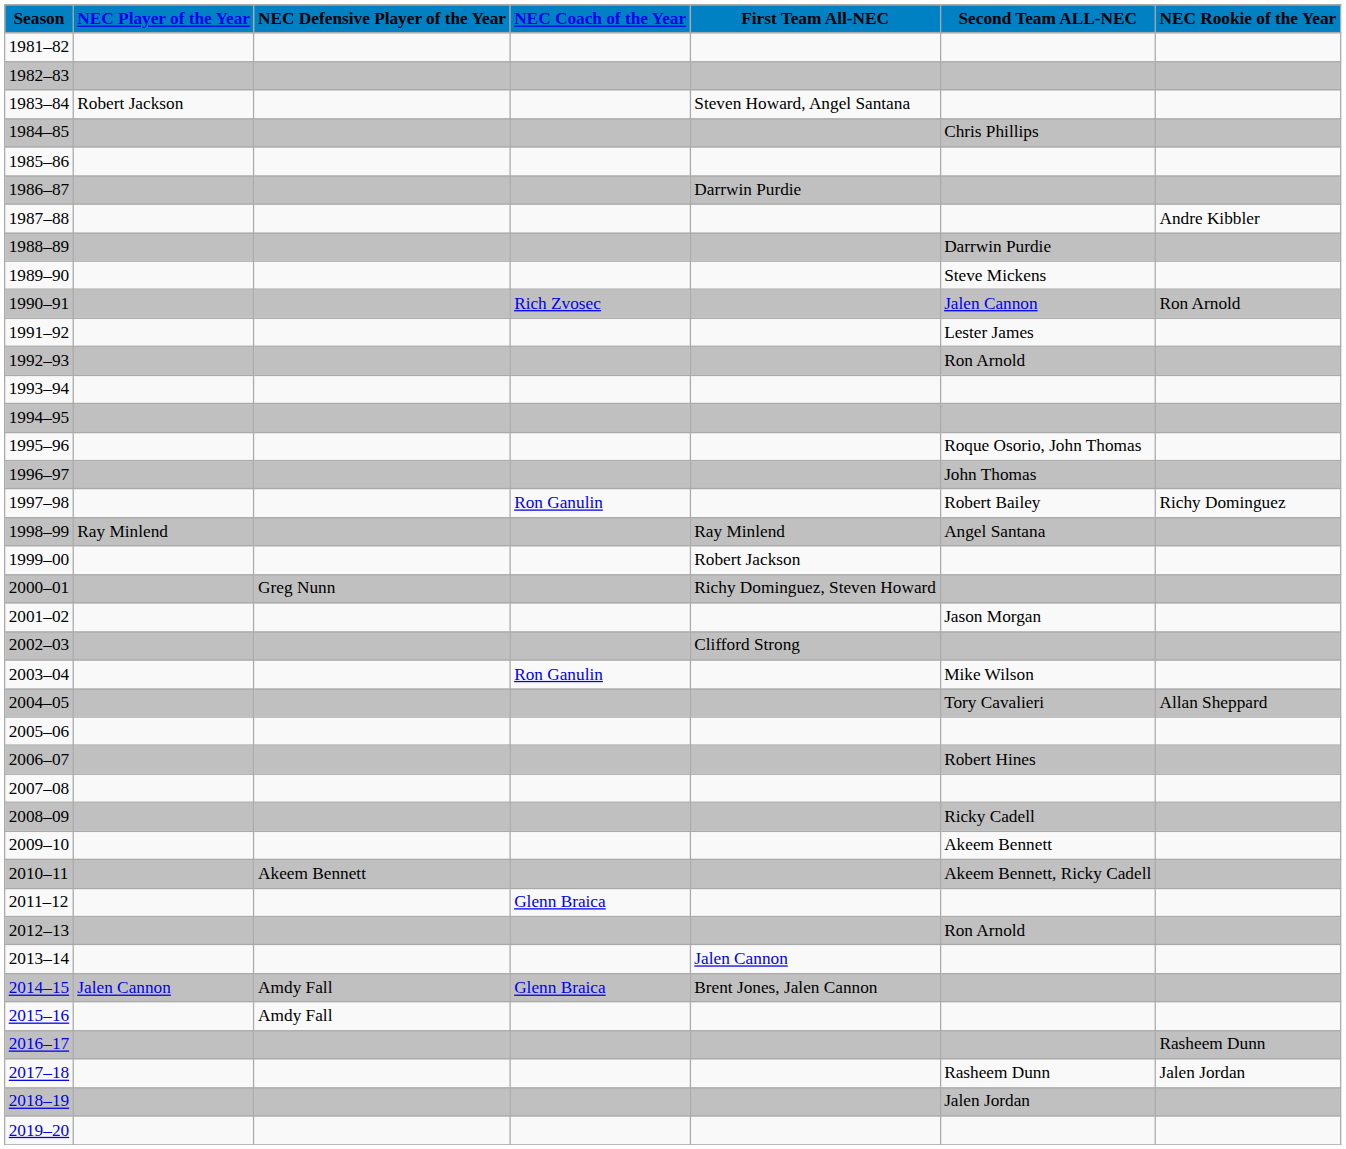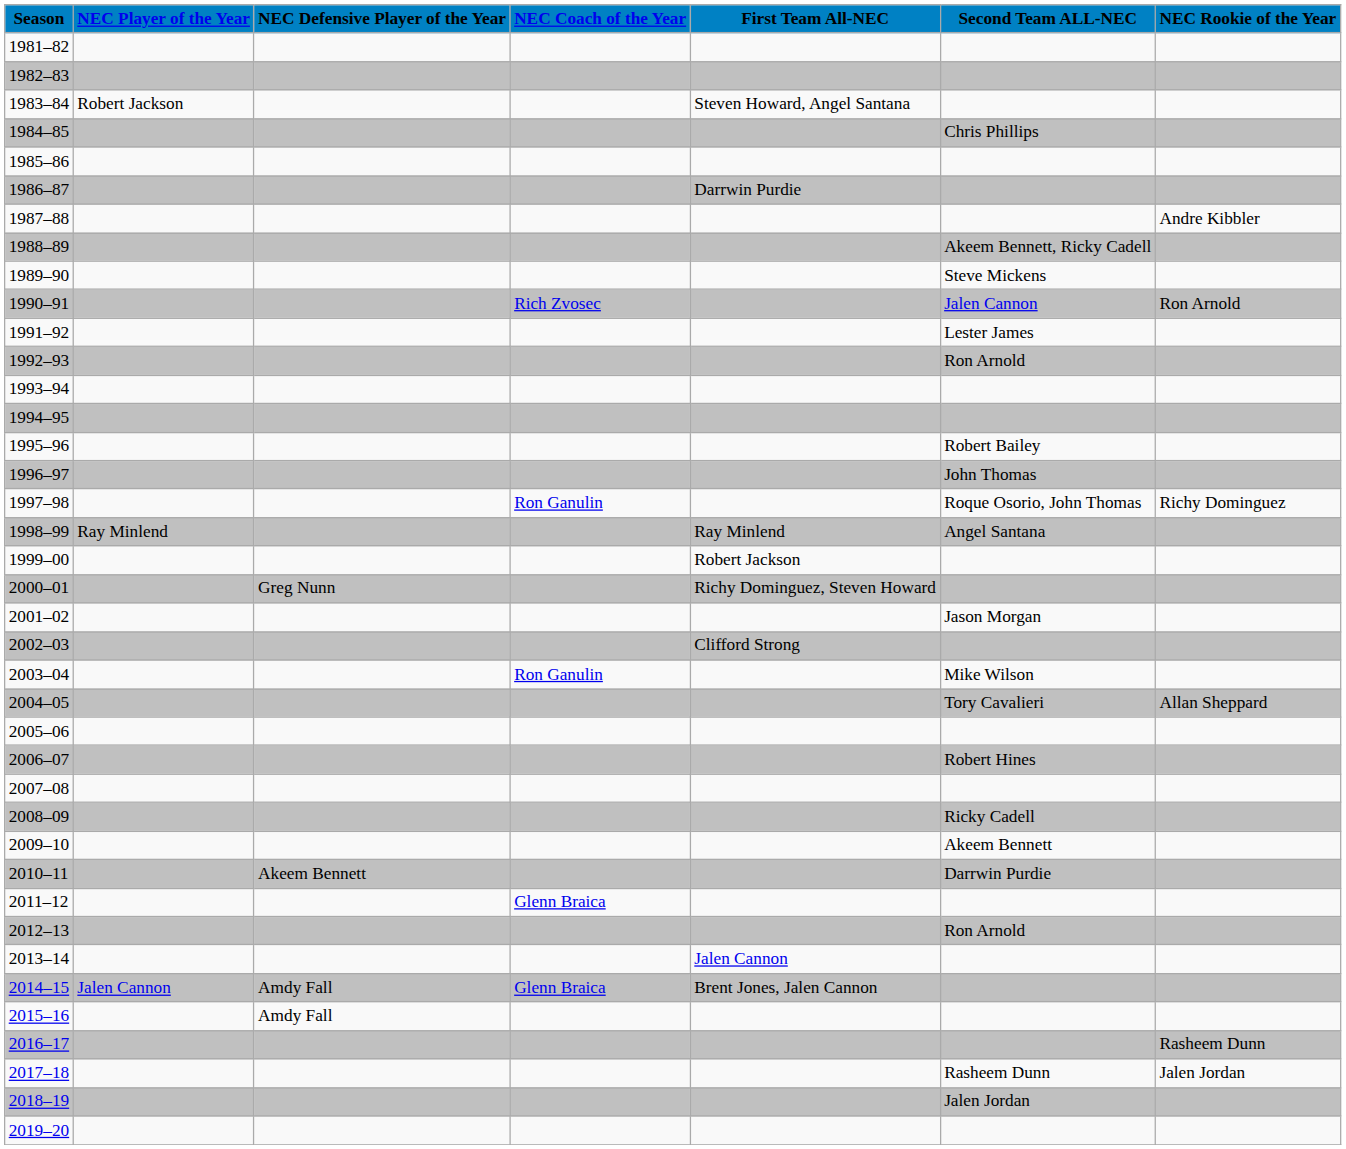(998, 246) Darrwin Purdie -> (1048, 246) Akeem Bennett, Ricky Cadell
(1043, 445) Roque Osorio, John Thomas -> (992, 445) Robert Bailey
(992, 502) Robert Bailey -> (1043, 502) Roque Osorio, John Thomas
(1048, 873) Akeem Bennett, Ricky Cadell -> (998, 873) Darrwin Purdie
